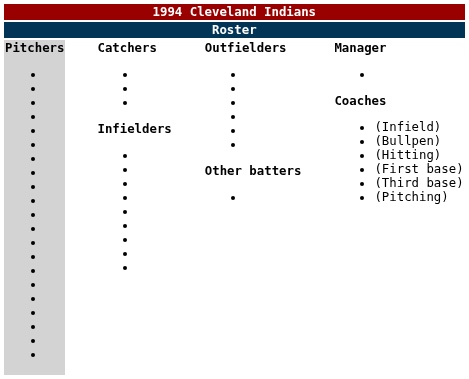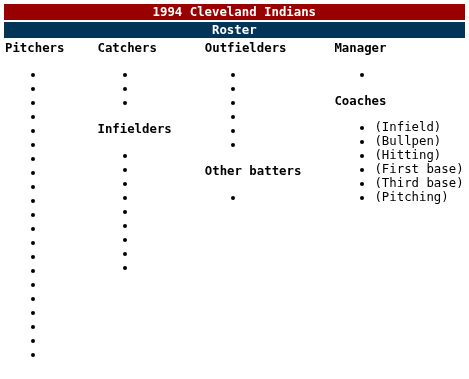(35, 201) lightgrey background -> (35, 201) no background
